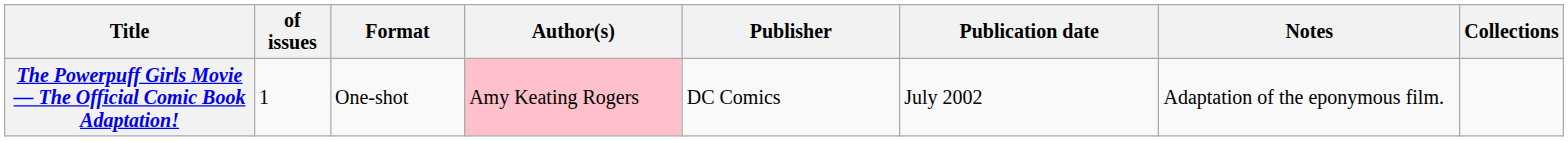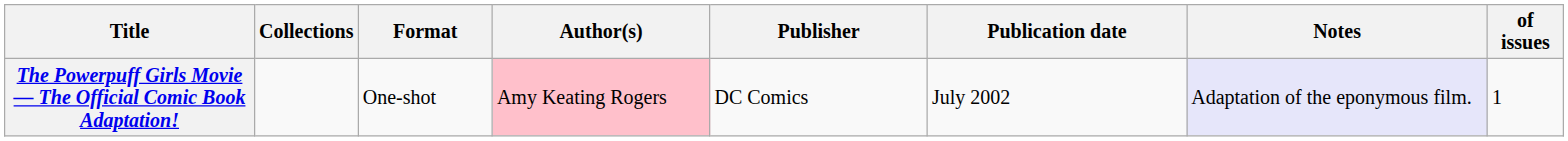columns swapped: (292, 31) <-> (1512, 31)
(1304, 97) no background -> (1331, 97) lavender background
